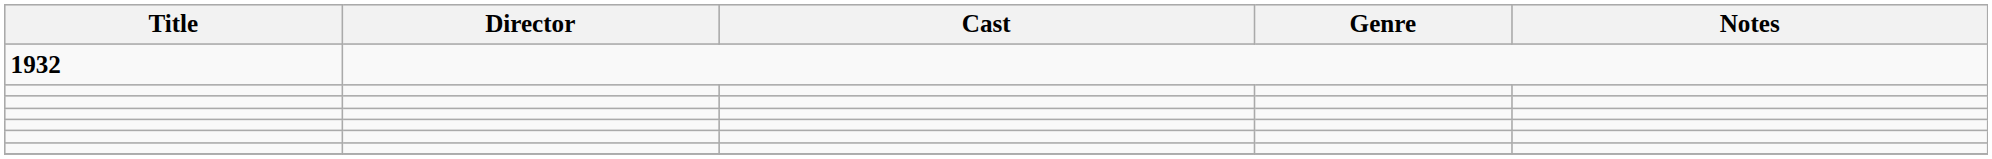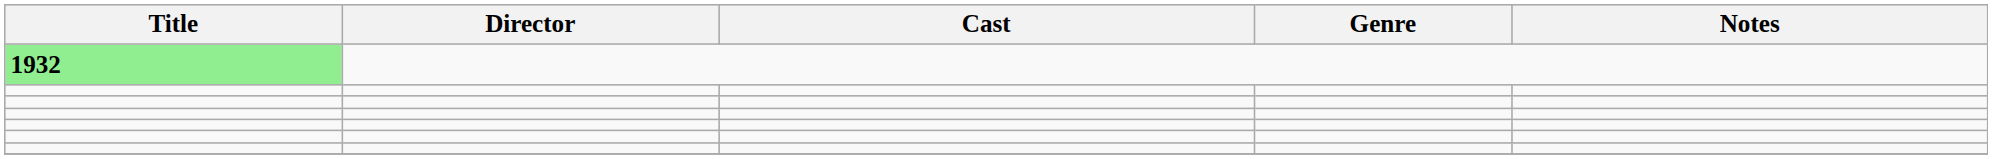(36, 64) no background -> (36, 64) lightgreen background
